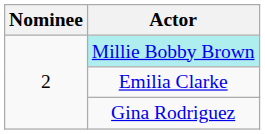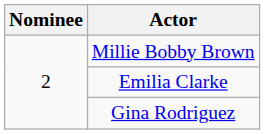(173, 50) paleturquoise background -> (173, 50) no background
